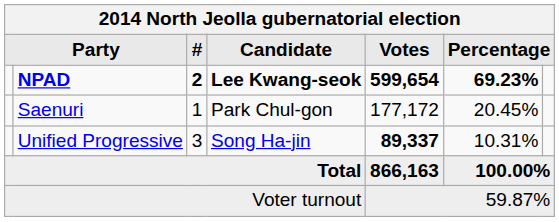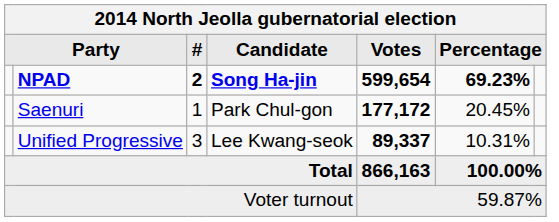(286, 79) Lee Kwang-seok -> (264, 79) Song Ha-jin
(404, 110) normal -> (396, 110) bold
(261, 140) Song Ha-jin -> (282, 140) Lee Kwang-seok
